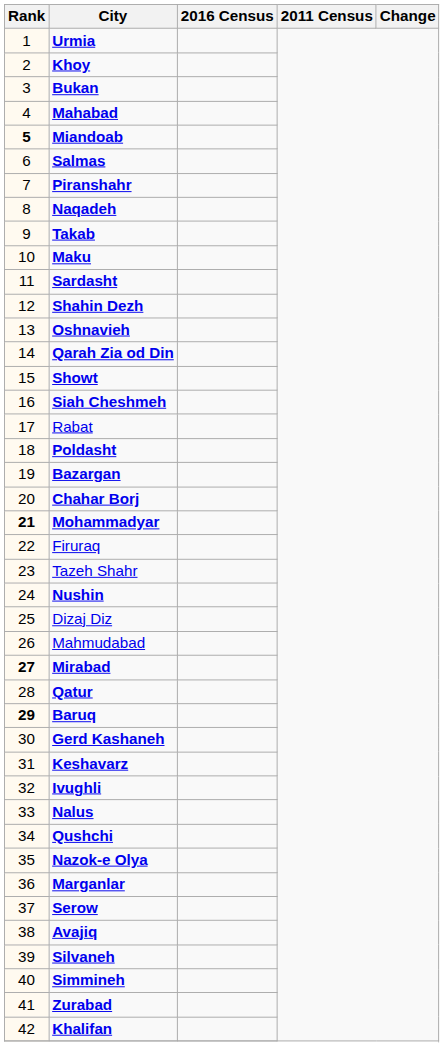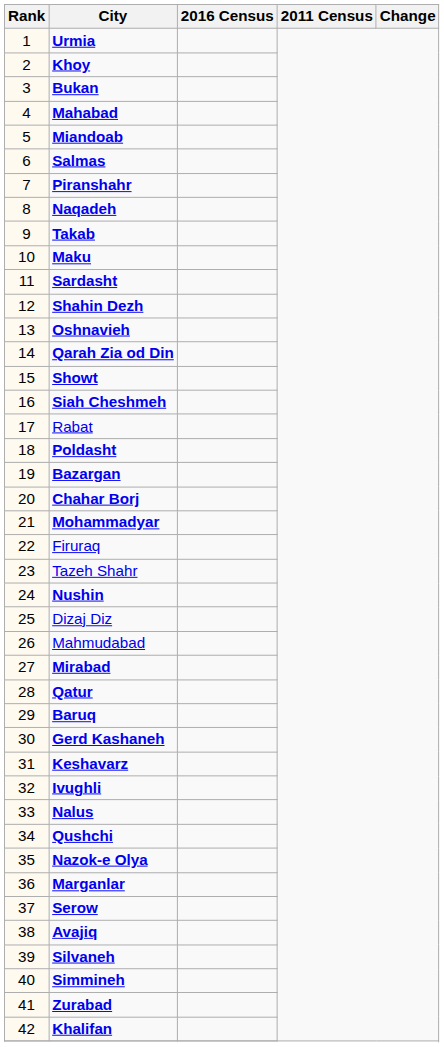(27, 137) bold -> (27, 137) normal
(27, 522) bold -> (27, 522) normal
(27, 667) bold -> (27, 667) normal
(27, 715) bold -> (27, 715) normal
